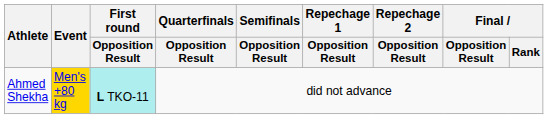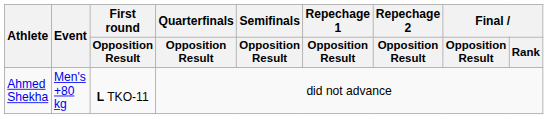(70, 91) gold background -> (70, 91) no background
(123, 98) paleturquoise background -> (123, 98) no background
